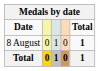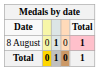(56, 42) normal -> (56, 42) bold
(82, 42) no background -> (82, 42) pink background
